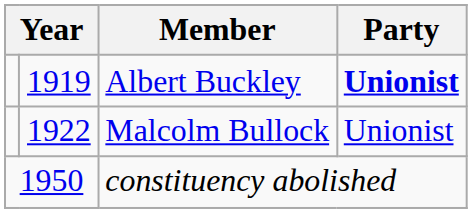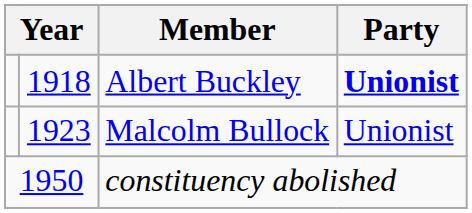(59, 80) 1919 -> (59, 80) 1918
(59, 130) 1922 -> (59, 130) 1923
